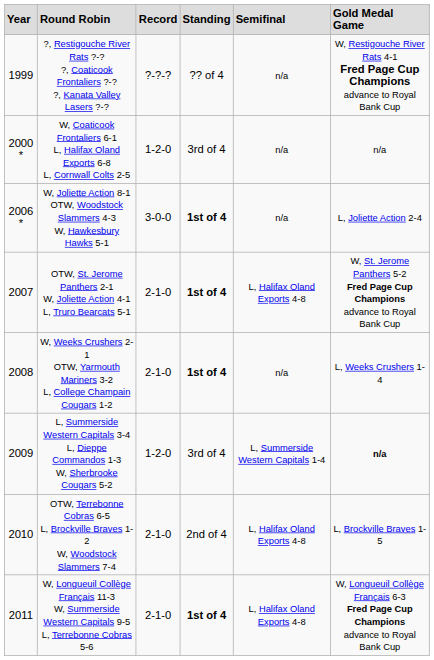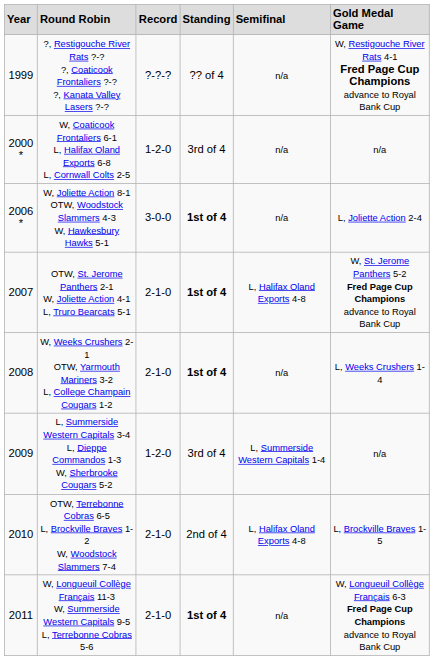(380, 453) bold -> (380, 454) normal
(282, 616) L, Halifax Oland Exports 4-8 -> (282, 616) n/a
